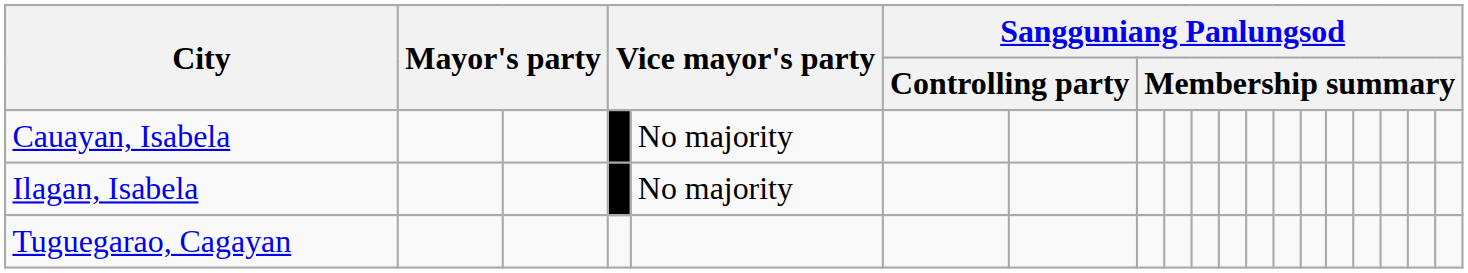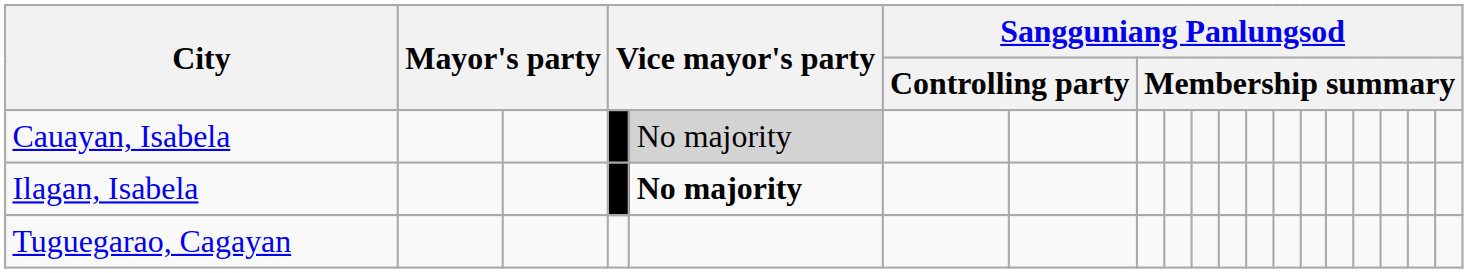(715, 136) no background -> (714, 136) lightgrey background
(715, 188) normal -> (720, 188) bold
